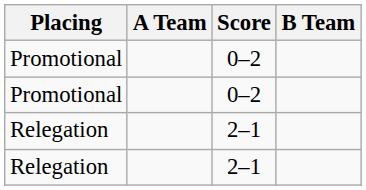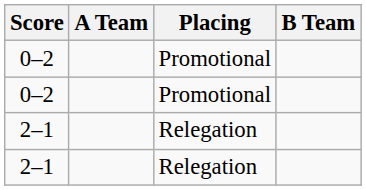columns swapped: (66, 22) <-> (244, 22)
